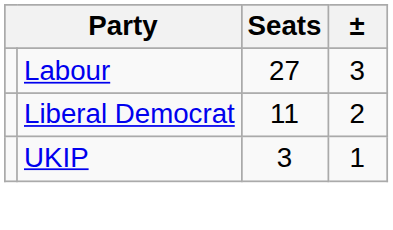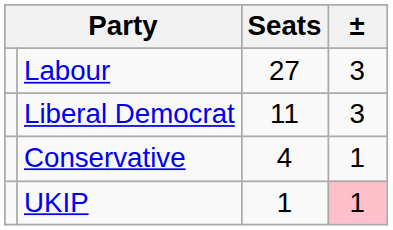(357, 114) 2 -> (357, 114) 3
+ row: (105, 158)
(284, 158) 3 -> (284, 202) 1
(357, 158) no background -> (357, 202) pink background
